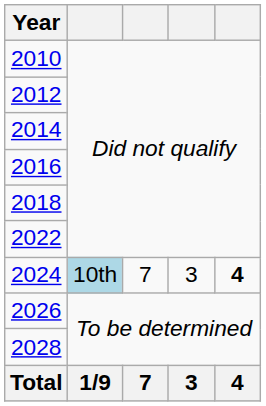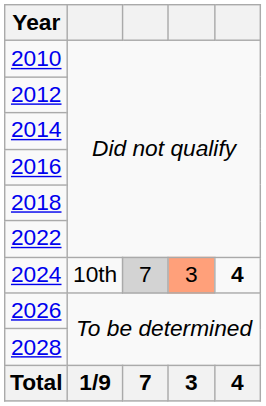(95, 274) lightblue background -> (95, 274) no background
(145, 274) no background -> (145, 274) lightgrey background
(191, 274) no background -> (191, 274) lightsalmon background
